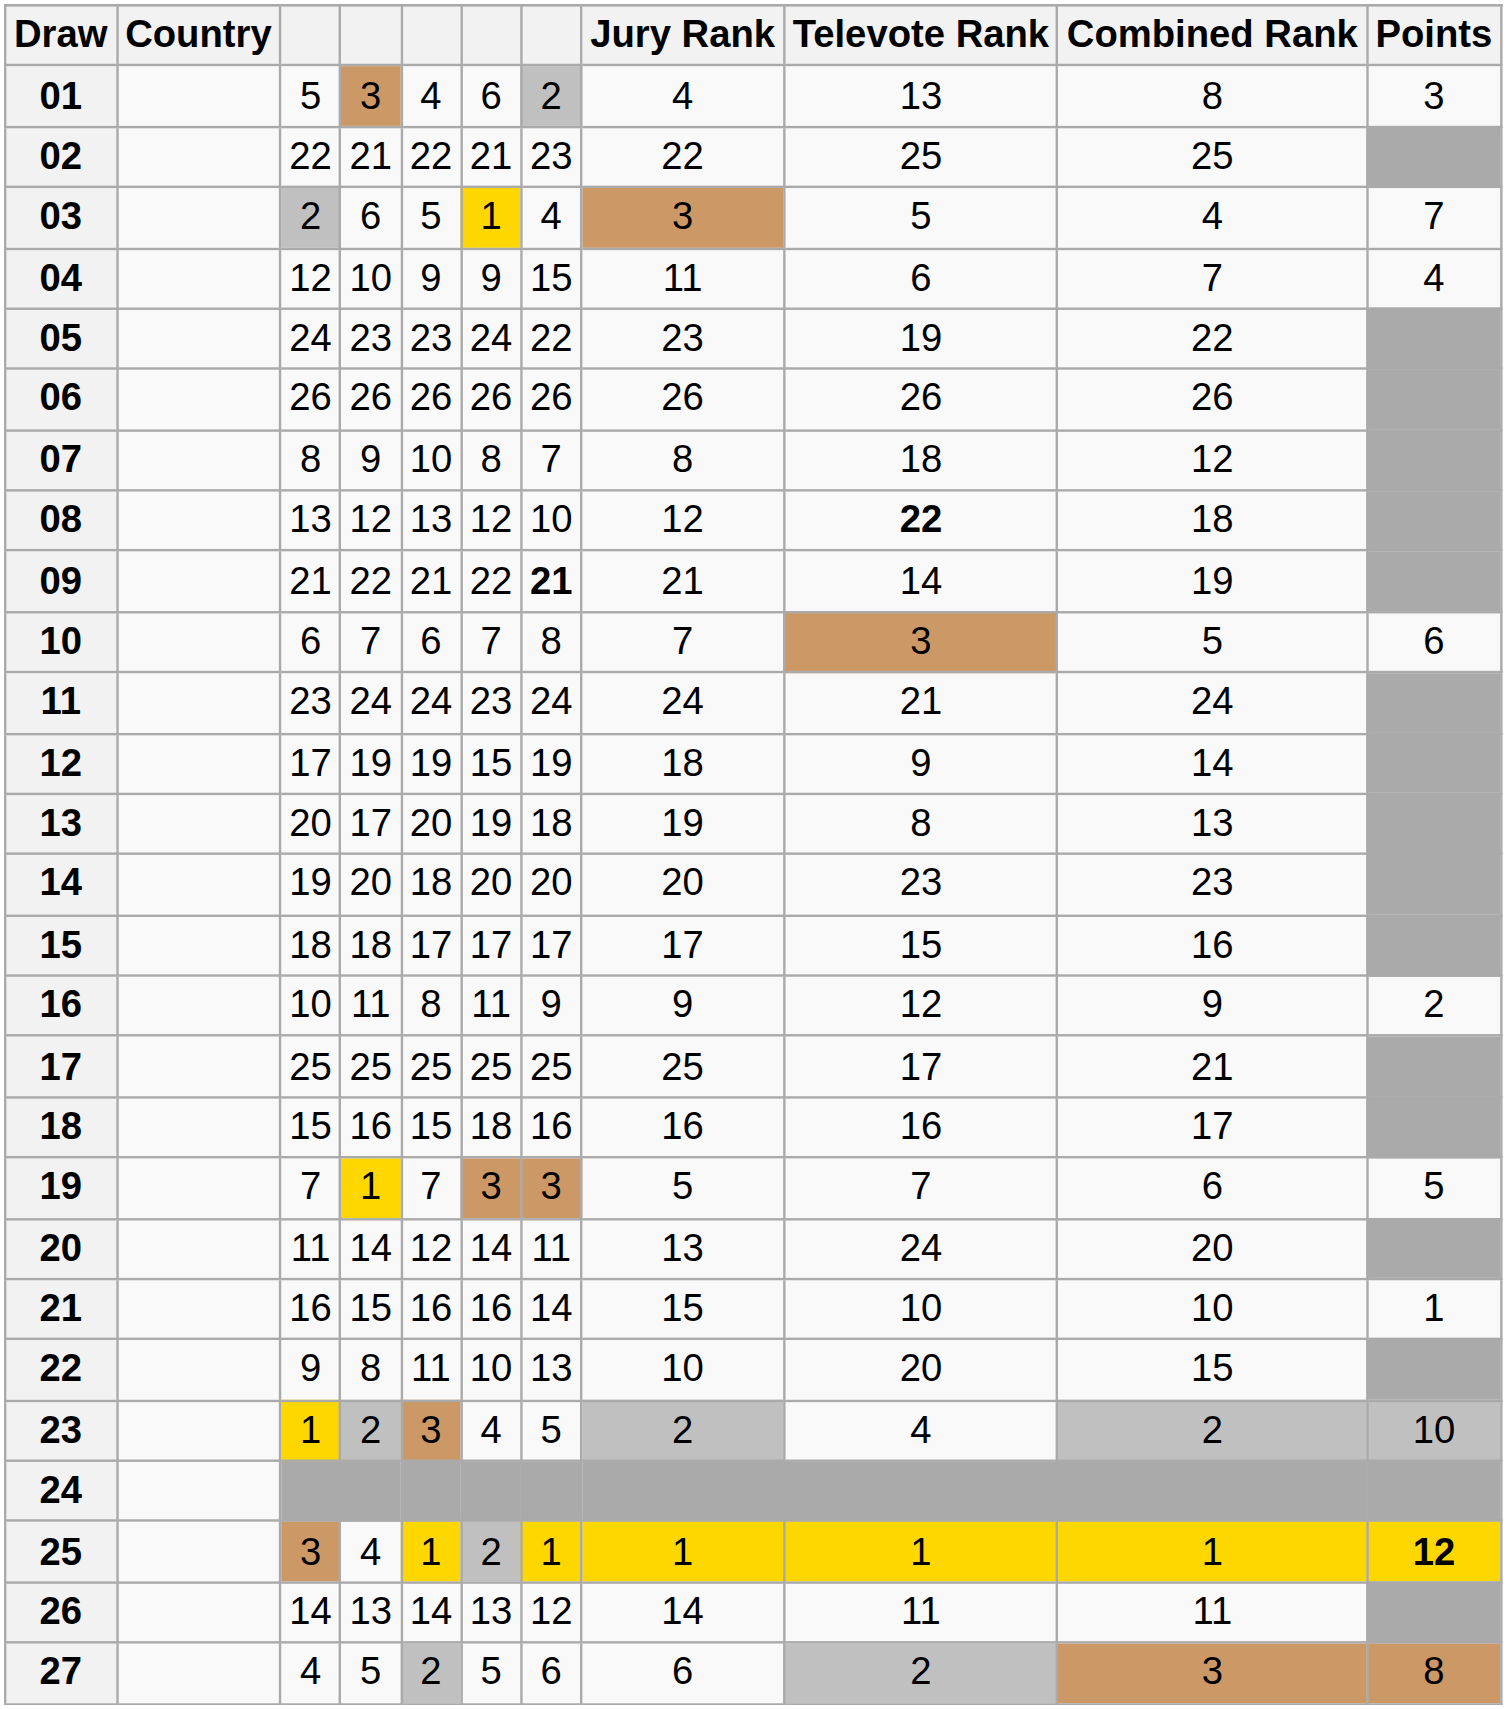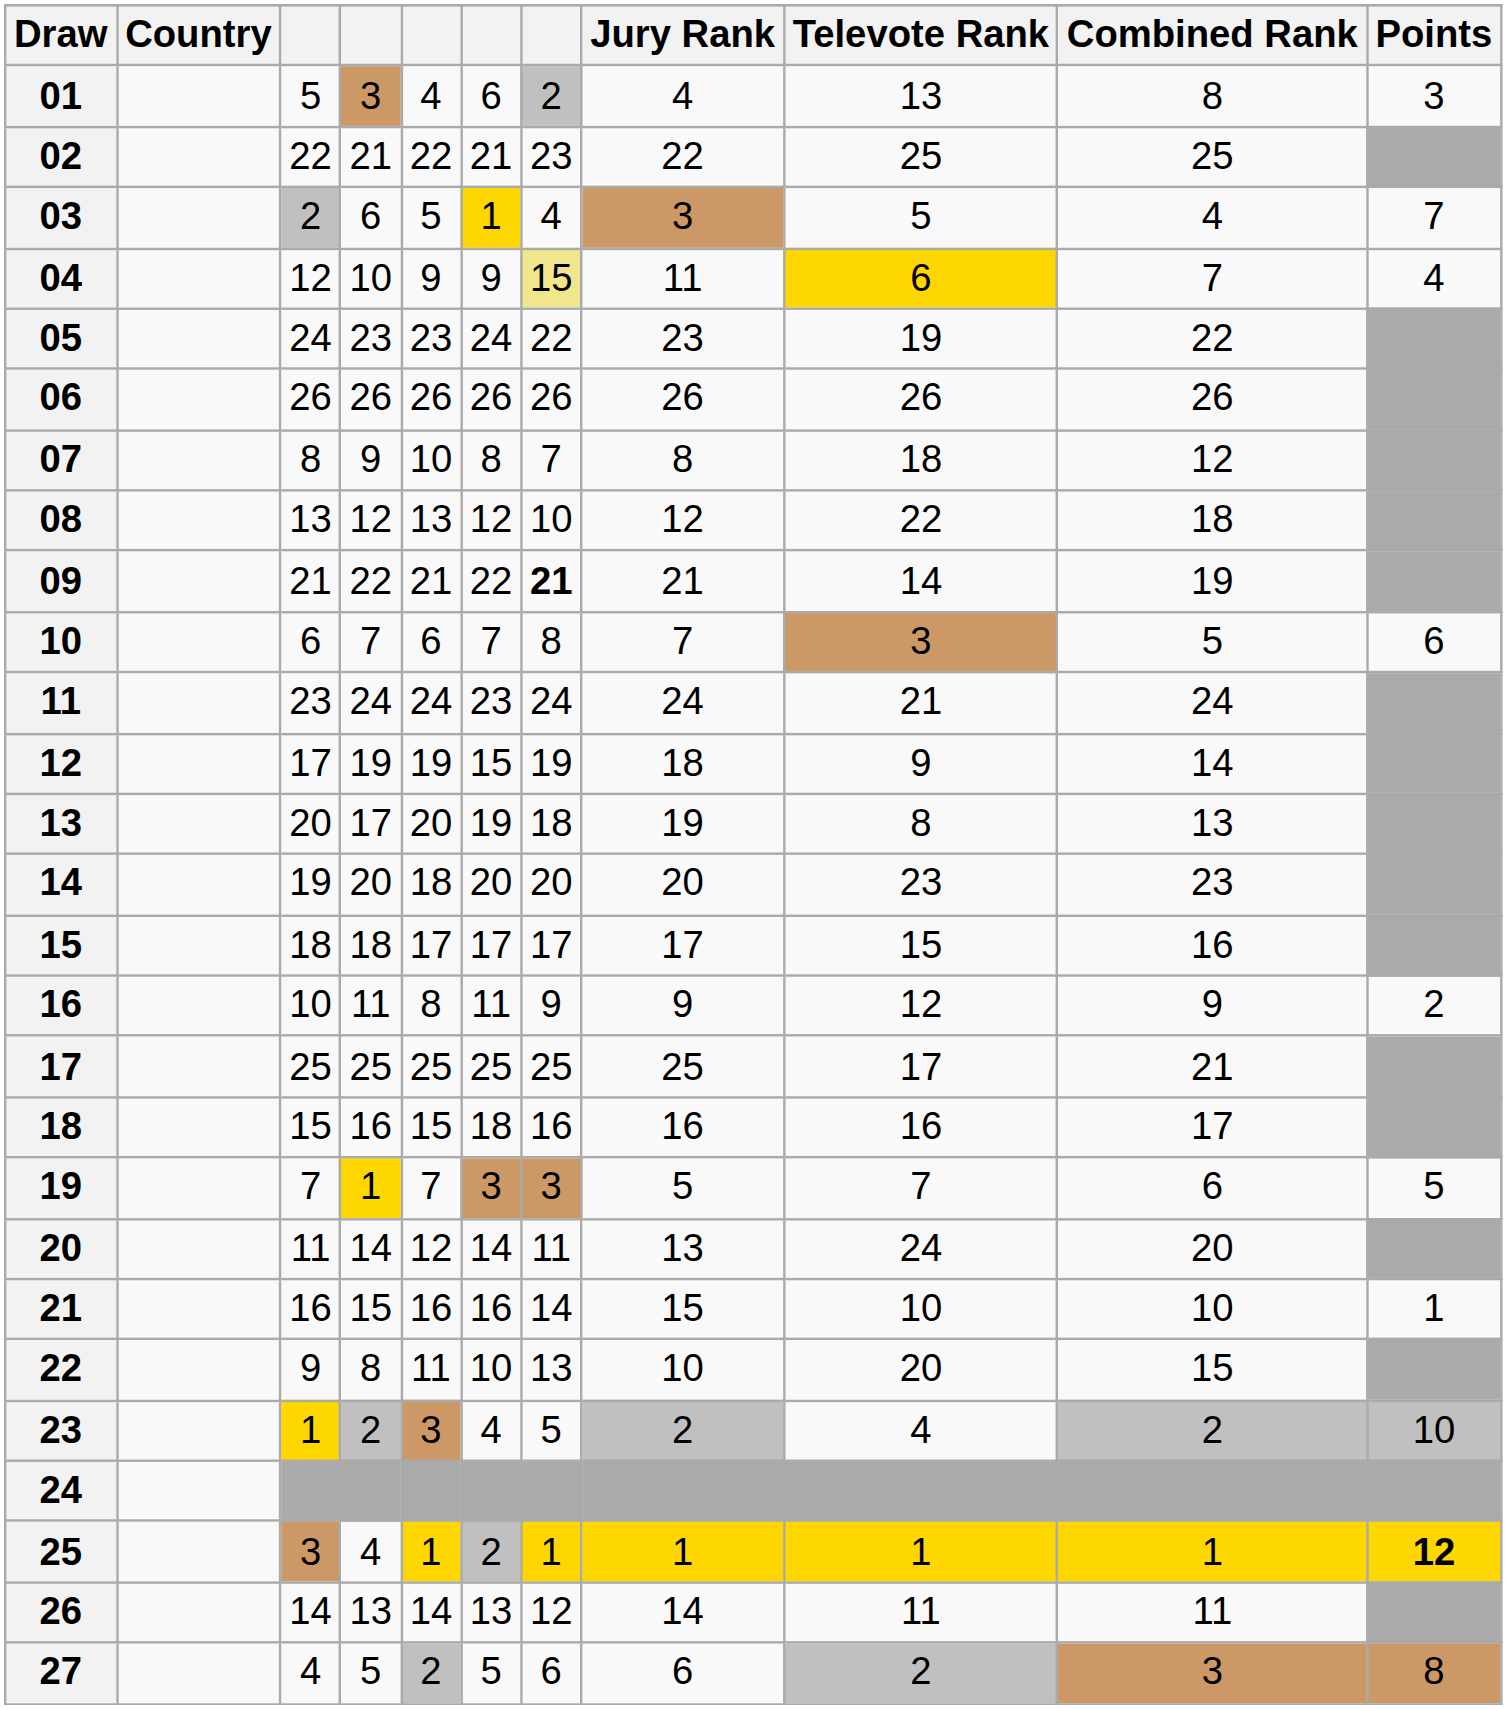(551, 277) no background -> (551, 277) khaki background
(921, 277) no background -> (921, 277) gold background
(921, 519) bold -> (921, 519) normal
